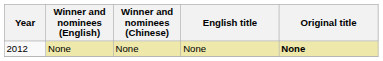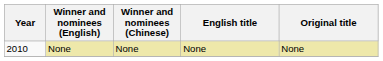(17, 48) 2012 -> (17, 48) 2010
(293, 48) bold -> (293, 48) normal
